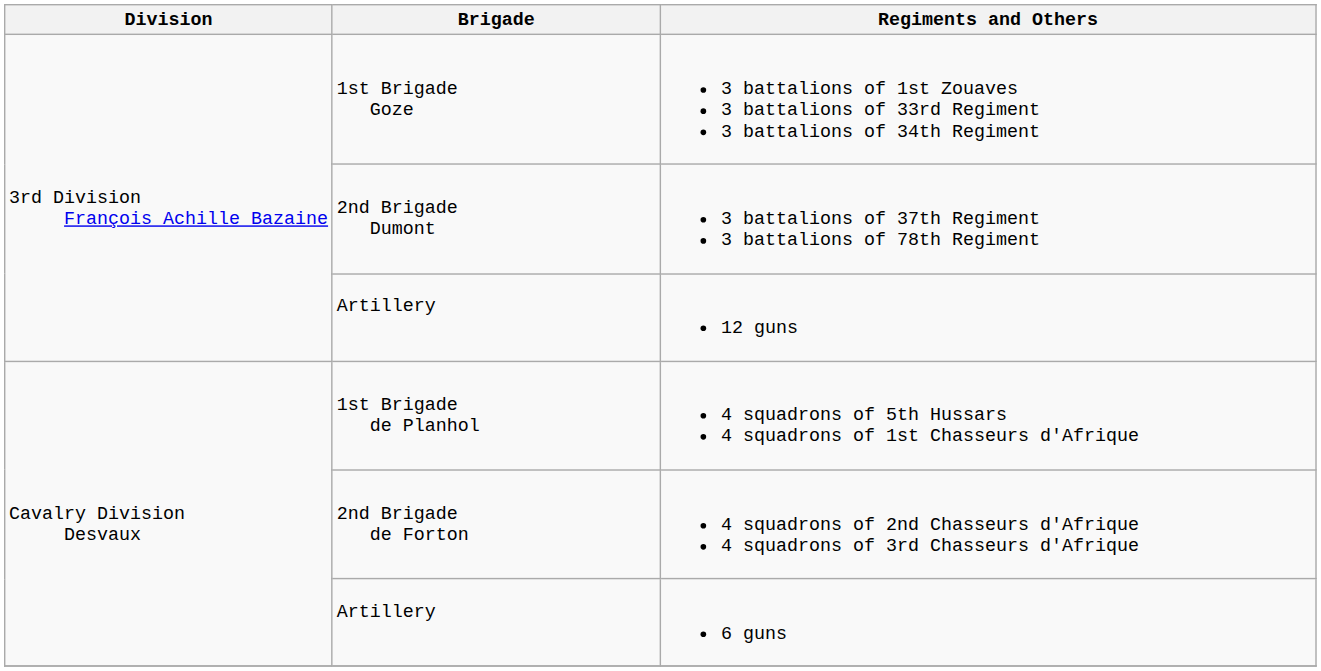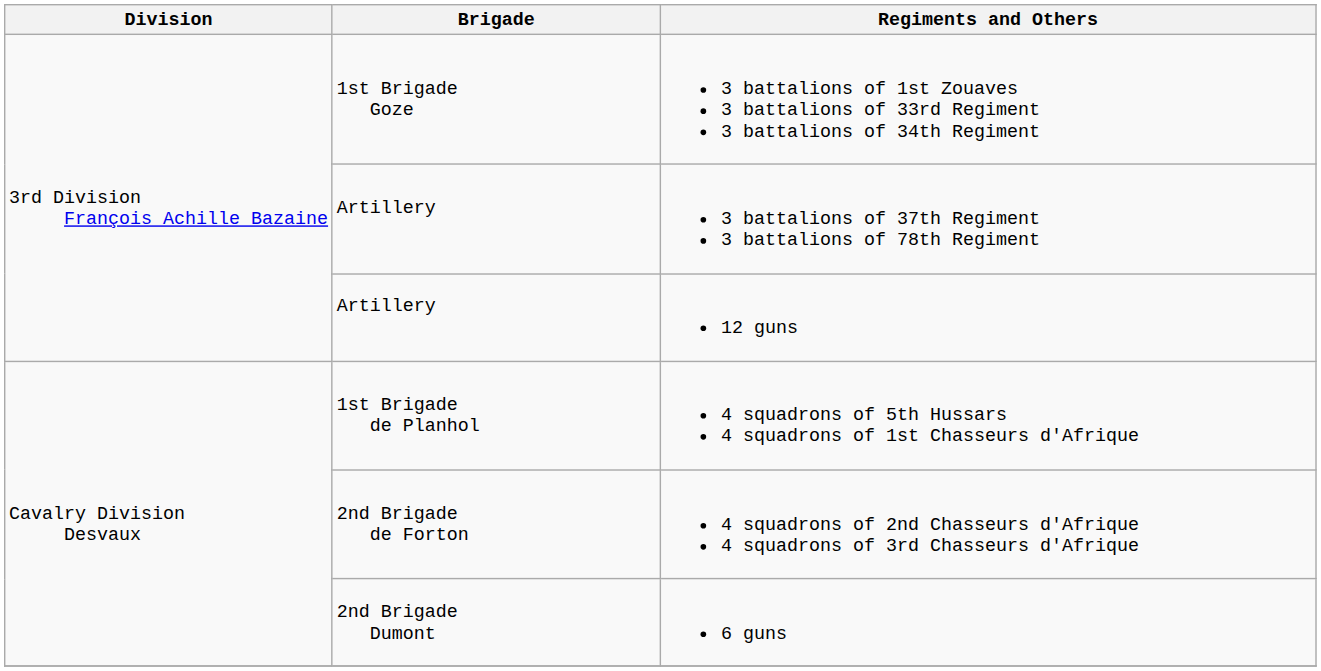(397, 219) 2nd Brigade Dumont -> (386, 219) Artillery
(386, 623) Artillery -> (397, 623) 2nd Brigade Dumont
